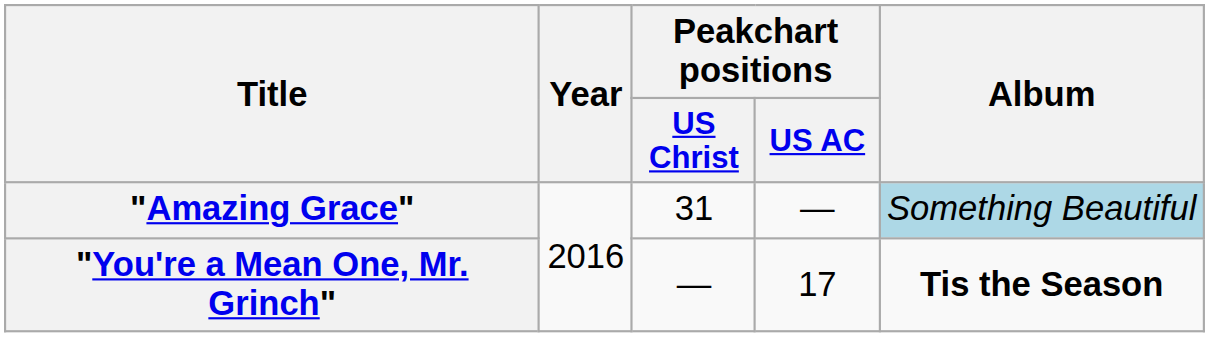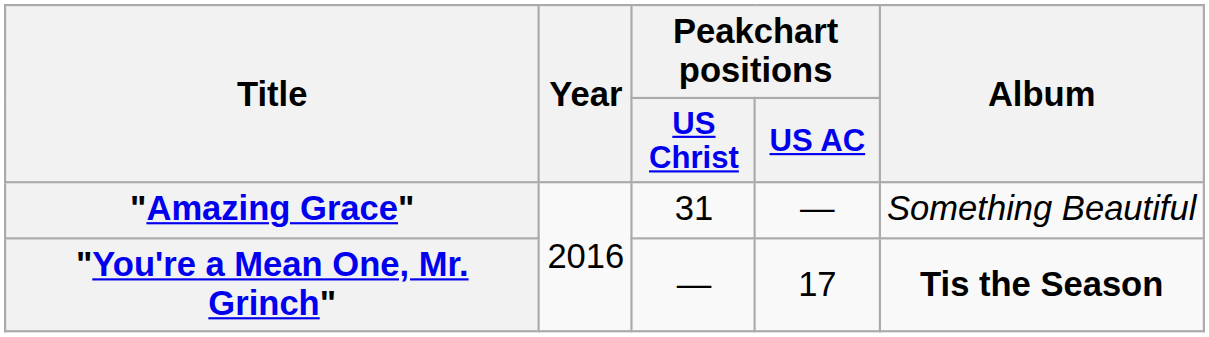(1042, 209) lightblue background -> (1042, 209) no background
